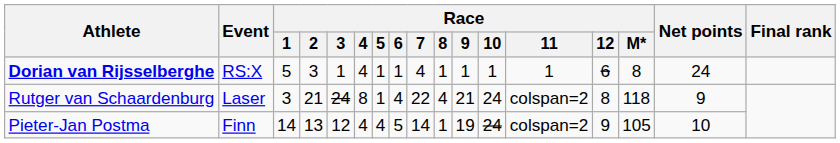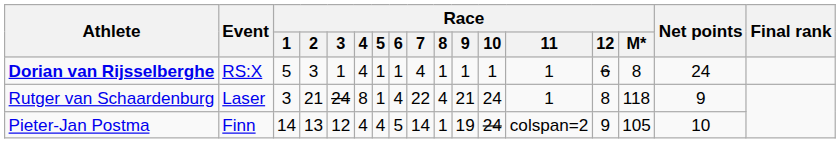(549, 98) colspan=2 -> (549, 98) 1
